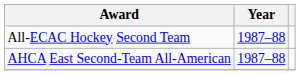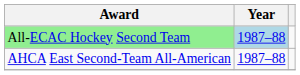(99, 37) no background -> (99, 37) lightgreen background
(261, 37) no background -> (261, 37) lightblue background
